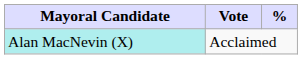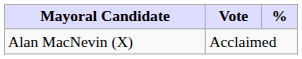(71, 41) paleturquoise background -> (71, 41) no background
